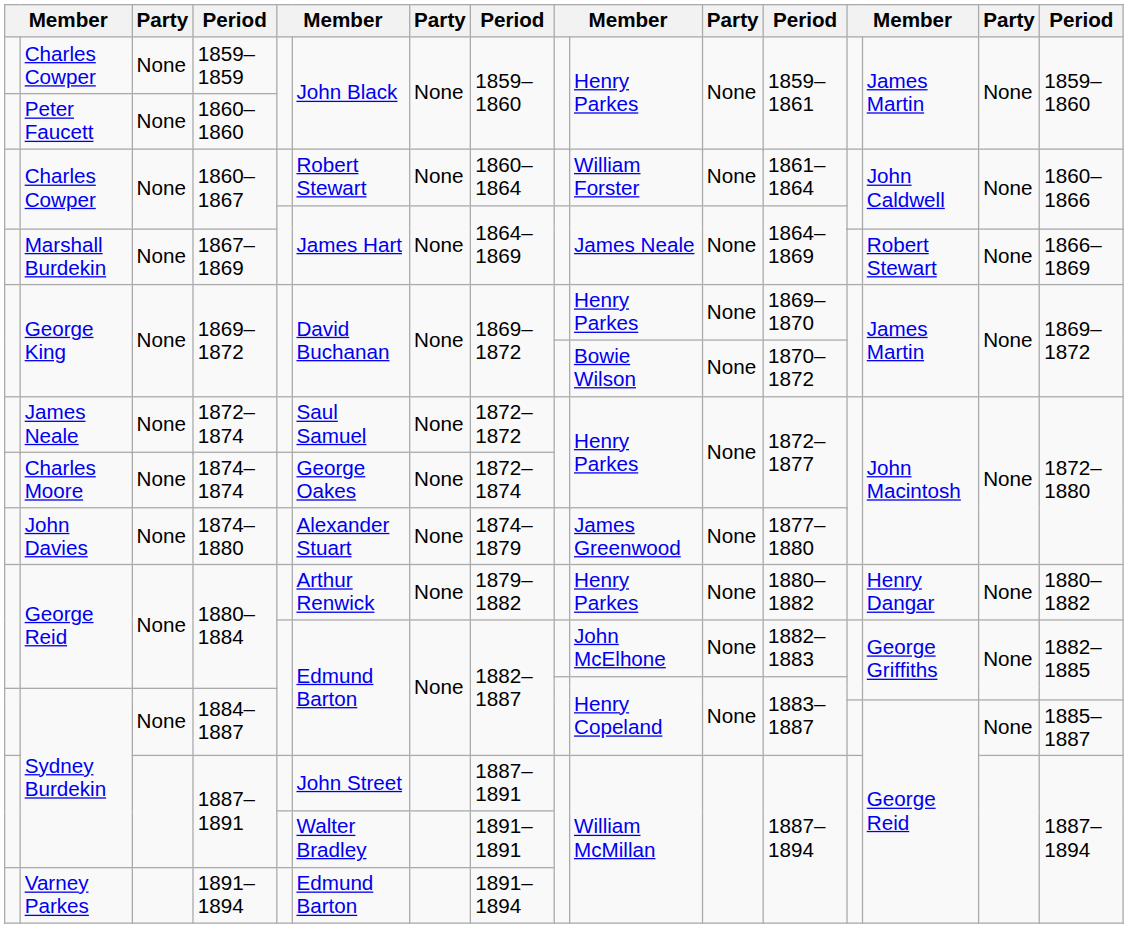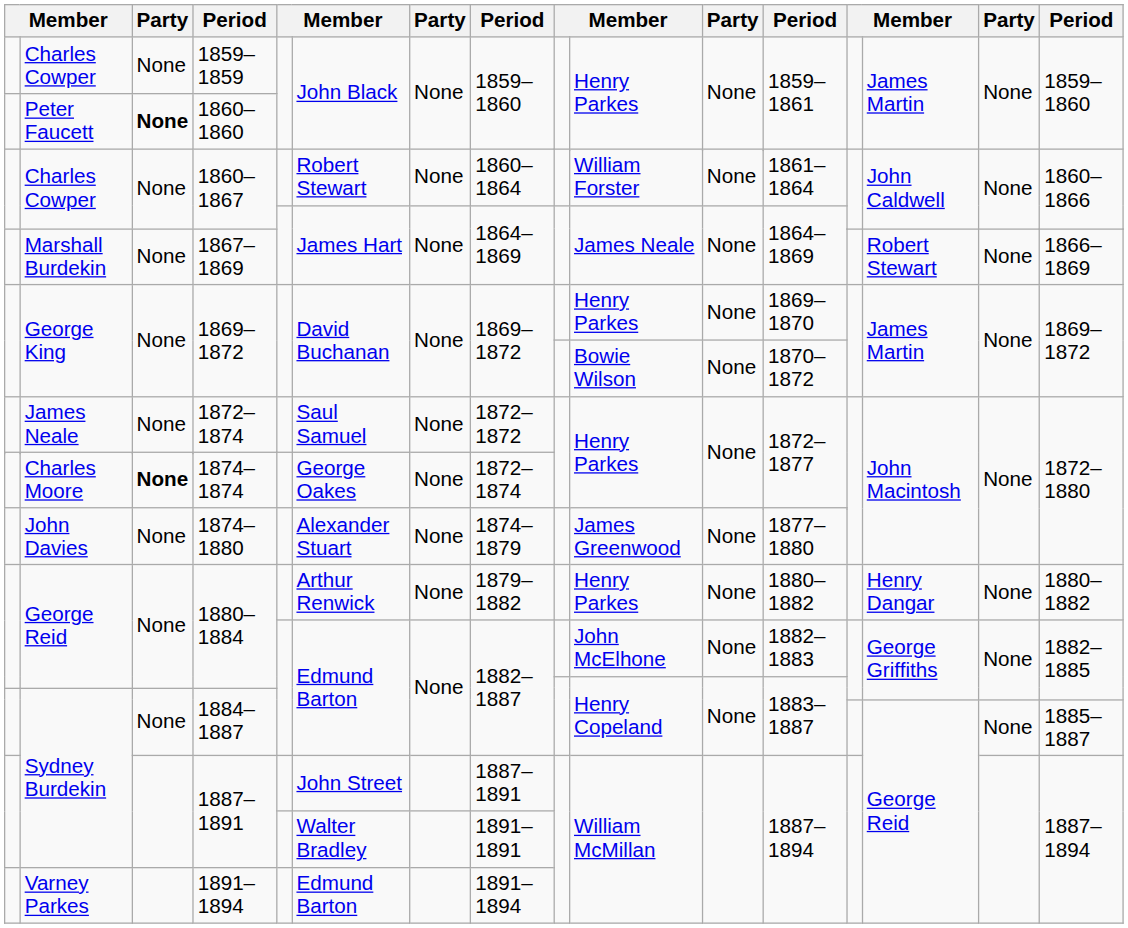(161, 121) normal -> (162, 121) bold
(161, 480) normal -> (162, 480) bold
